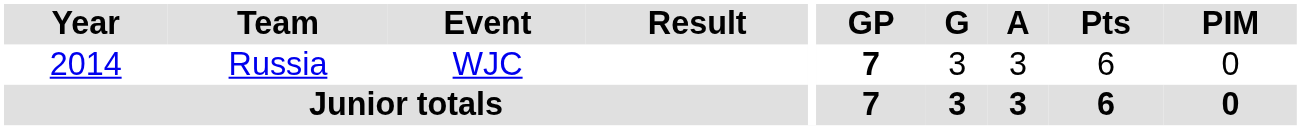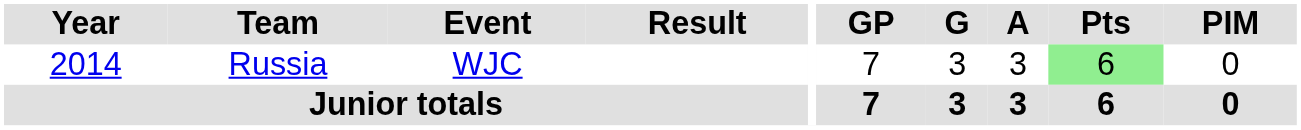(871, 64) bold -> (871, 64) normal
(1106, 64) no background -> (1106, 64) lightgreen background
